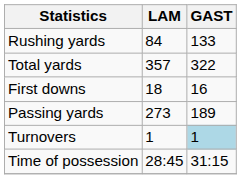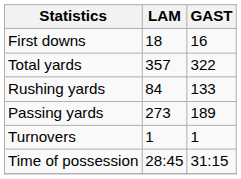rows swapped: (47, 89) <-> (57, 40)
(195, 137) lightblue background -> (195, 137) no background
